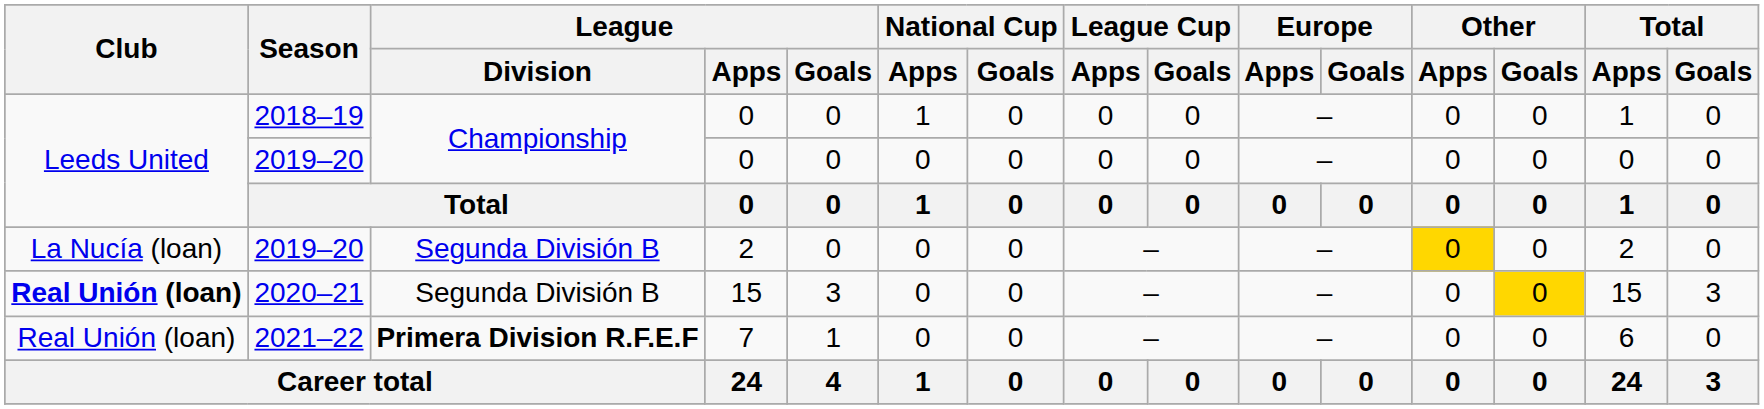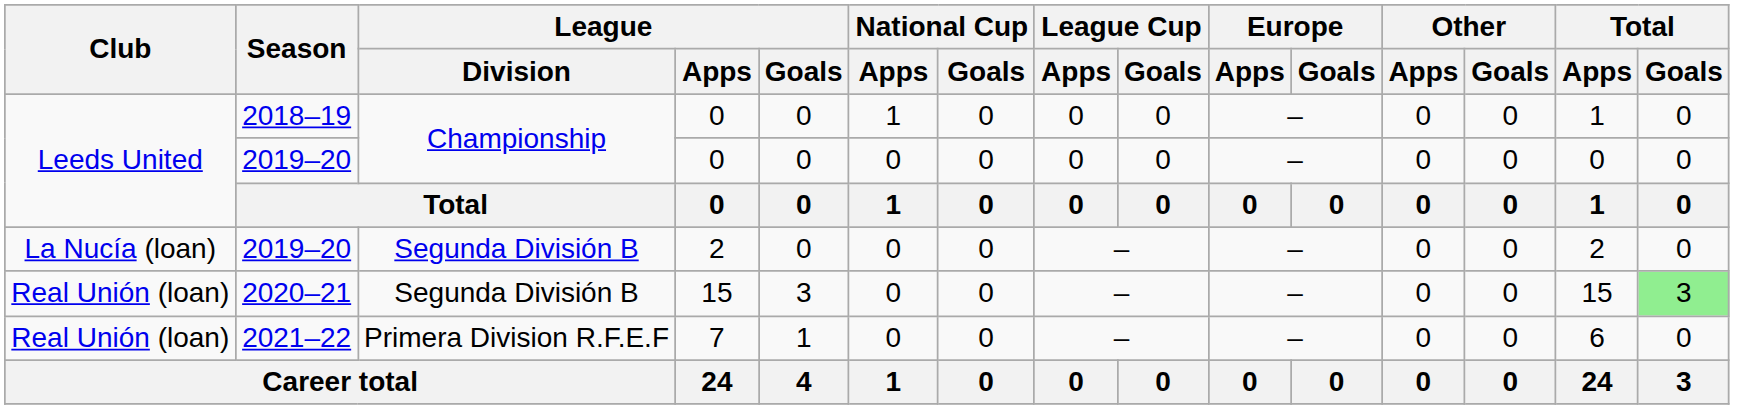(1453, 248) gold background -> (1423, 248) no background
(126, 293) bold -> (120, 293) normal
(1540, 293) gold background -> (1510, 293) no background
(1713, 293) no background -> (1684, 293) lightgreen background
(537, 337) bold -> (517, 337) normal
